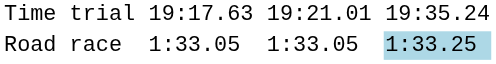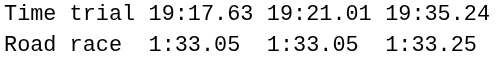(431, 46) lightblue background -> (431, 46) no background
